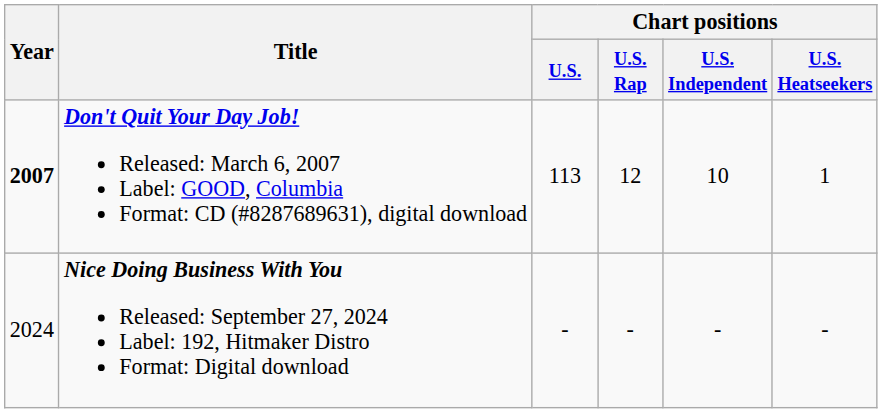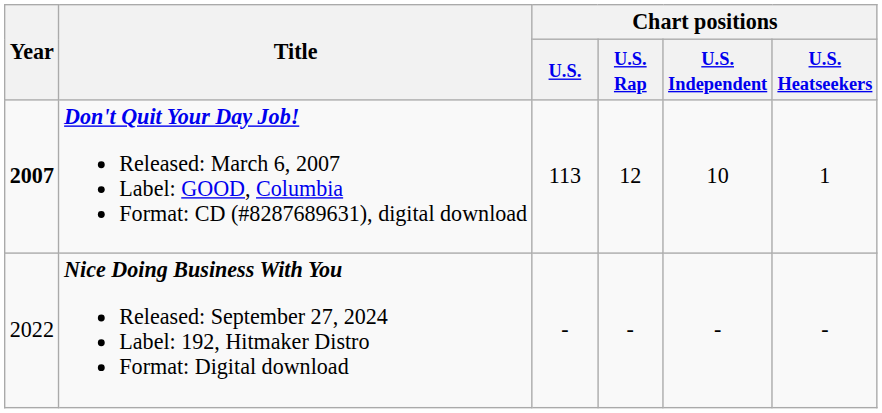(32, 329) 2024 -> (32, 329) 2022
